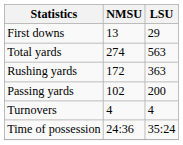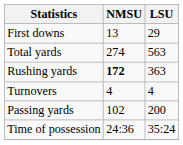(115, 71) normal -> (115, 71) bold
rows swapped: (40, 91) <-> (32, 110)
